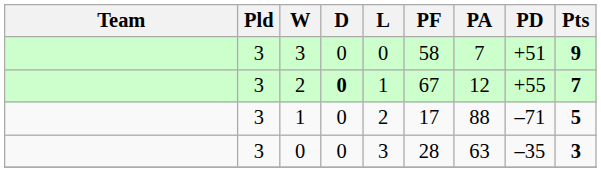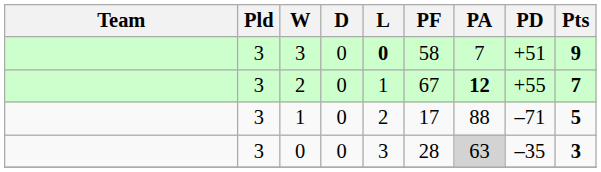(383, 53) normal -> (383, 53) bold
(342, 85) bold -> (342, 85) normal
(479, 85) normal -> (479, 85) bold
(479, 150) no background -> (479, 150) lightgrey background
